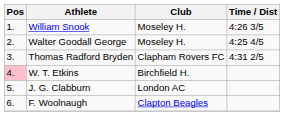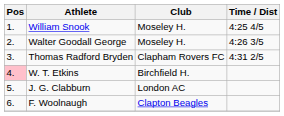(246, 27) 4:26 3/5 -> (246, 27) 4:25 4/5
(246, 42) 4:25 4/5 -> (246, 42) 4:26 3/5
